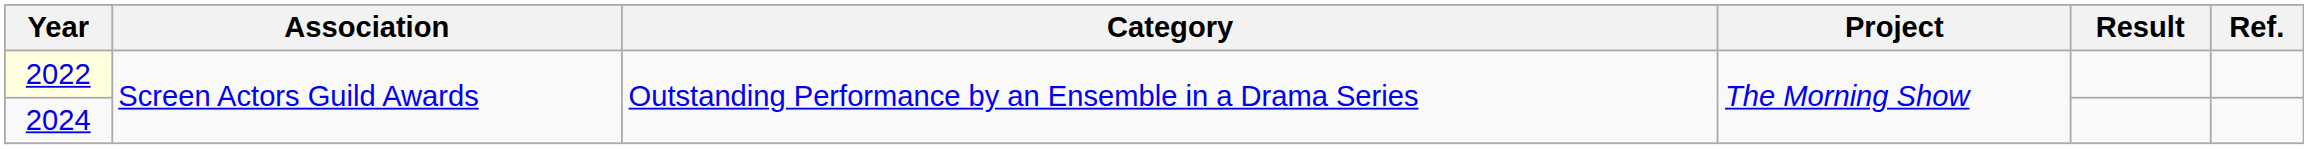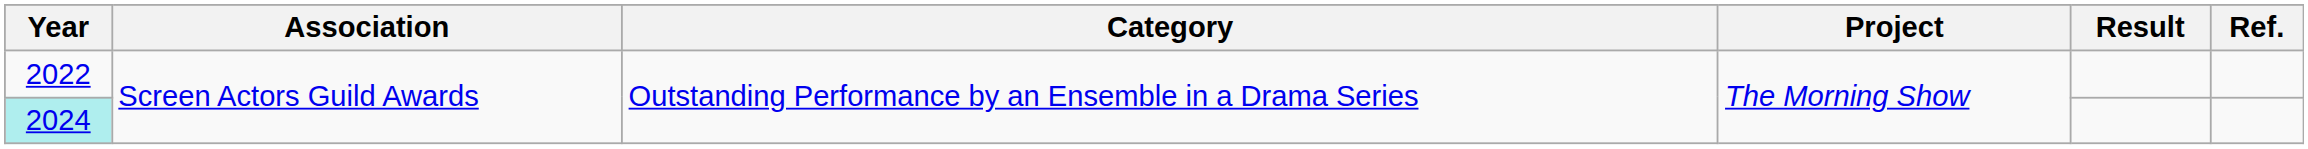(58, 73) lightyellow background -> (58, 73) no background
(58, 119) no background -> (58, 119) paleturquoise background
